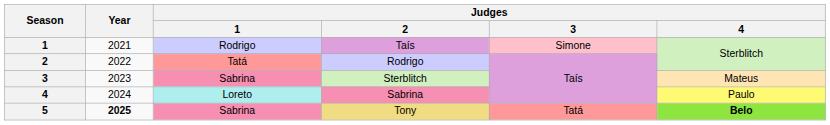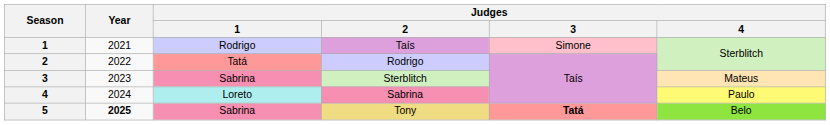(573, 111) normal -> (573, 111) bold
(741, 111) bold -> (741, 111) normal
